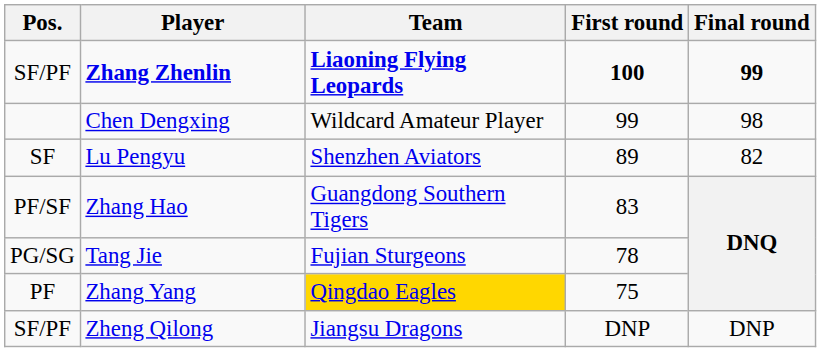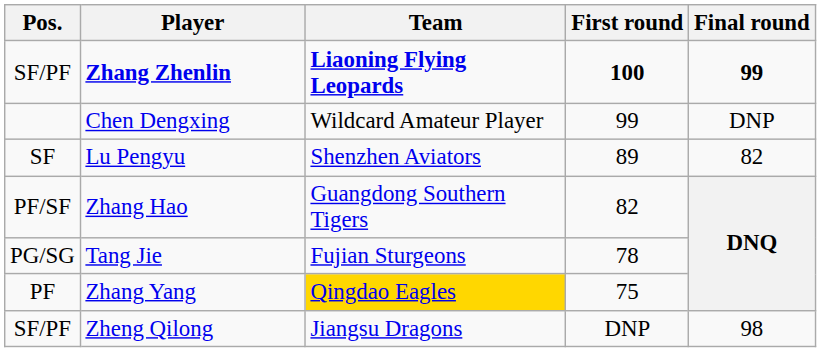(752, 120) 98 -> (752, 120) DNP
(627, 206) 83 -> (627, 206) 82
(752, 328) DNP -> (752, 328) 98
